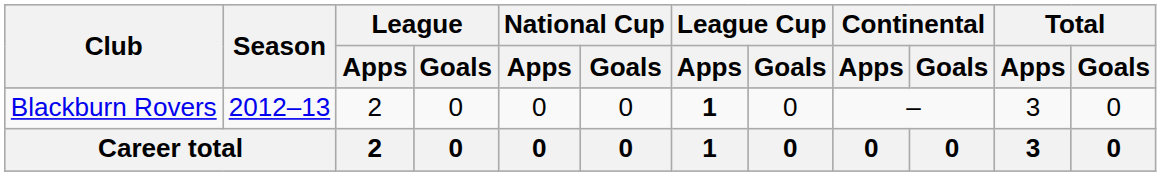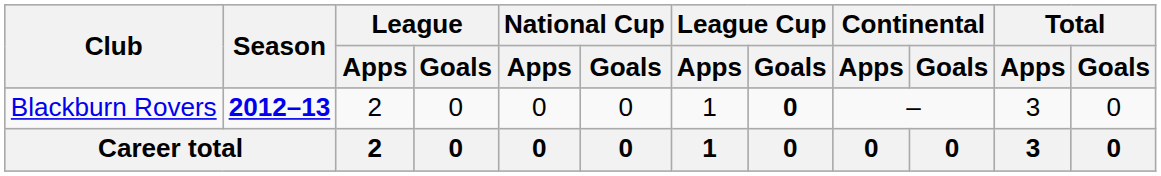(279, 107) normal -> (279, 107) bold
(709, 107) bold -> (709, 107) normal
(790, 107) normal -> (790, 107) bold
